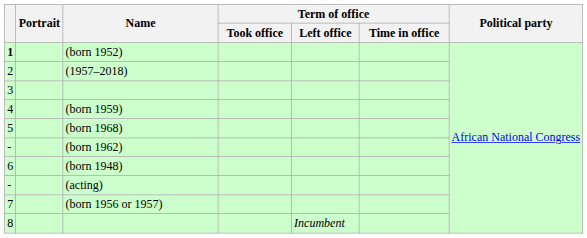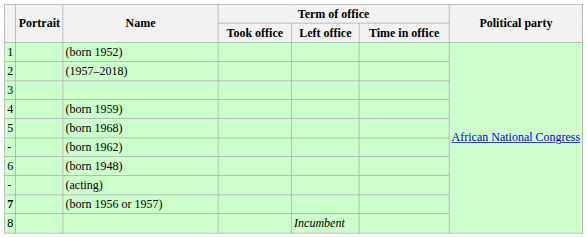(10, 52) bold -> (10, 52) normal
(10, 204) normal -> (10, 204) bold
